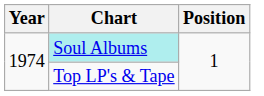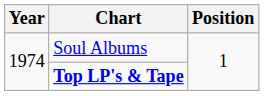(100, 47) paleturquoise background -> (100, 47) no background
(114, 76) normal -> (118, 76) bold
